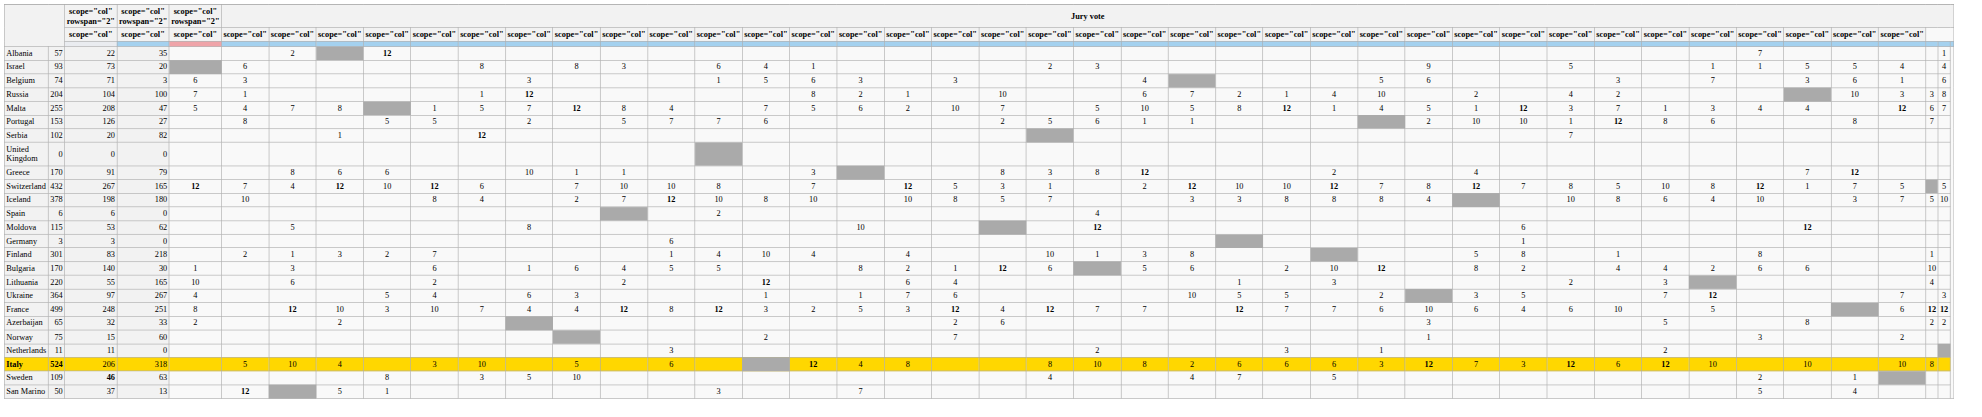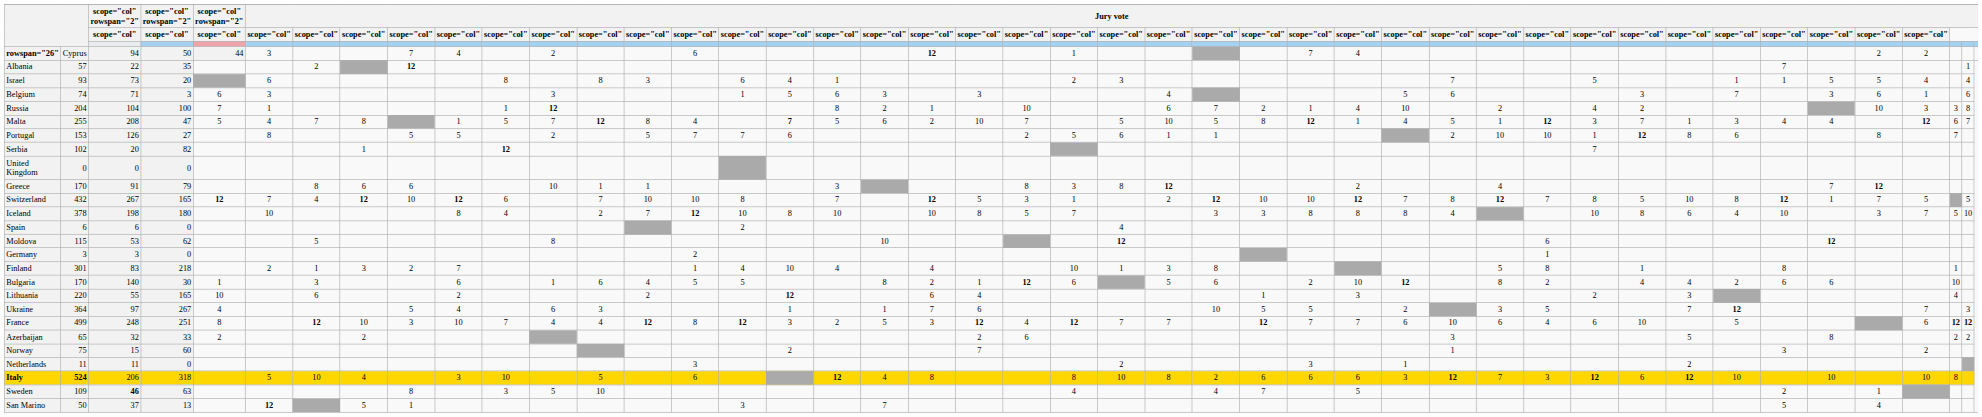+ row: (33, 53)
(1429, 66) 9 -> (1453, 80) 7
(766, 107) normal -> (790, 121) bold
(671, 240) 6 -> (695, 254) 2
